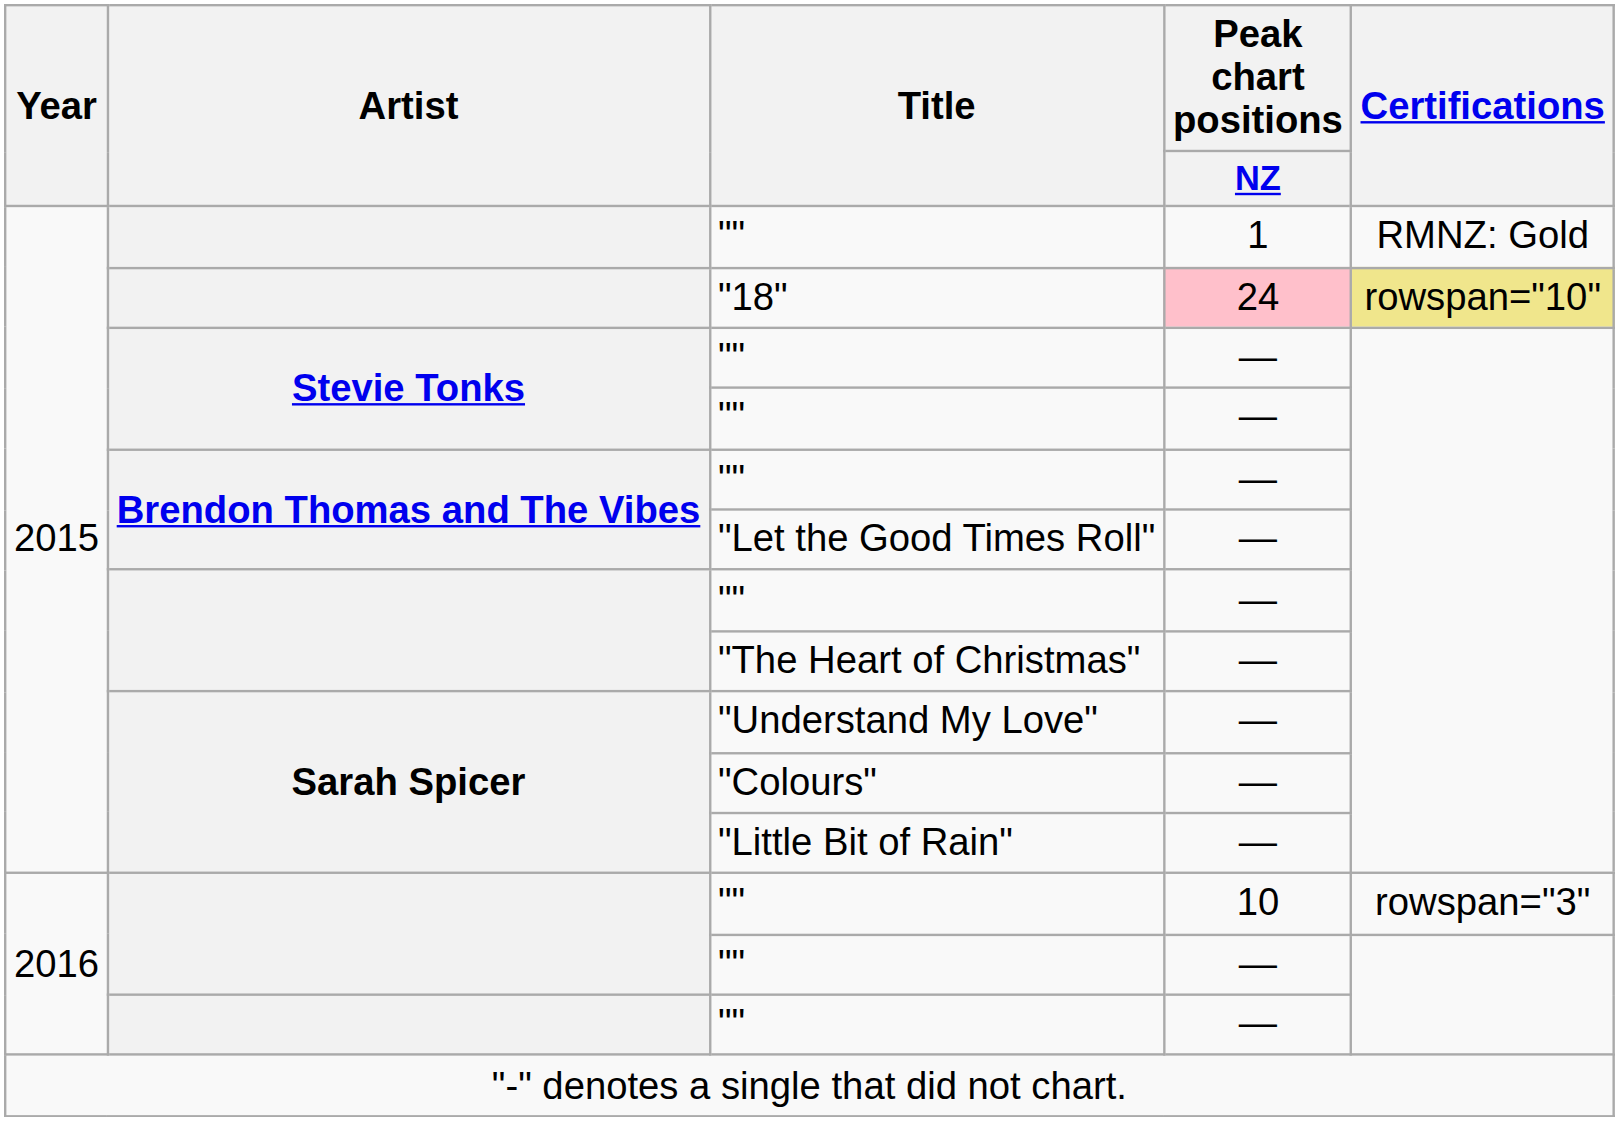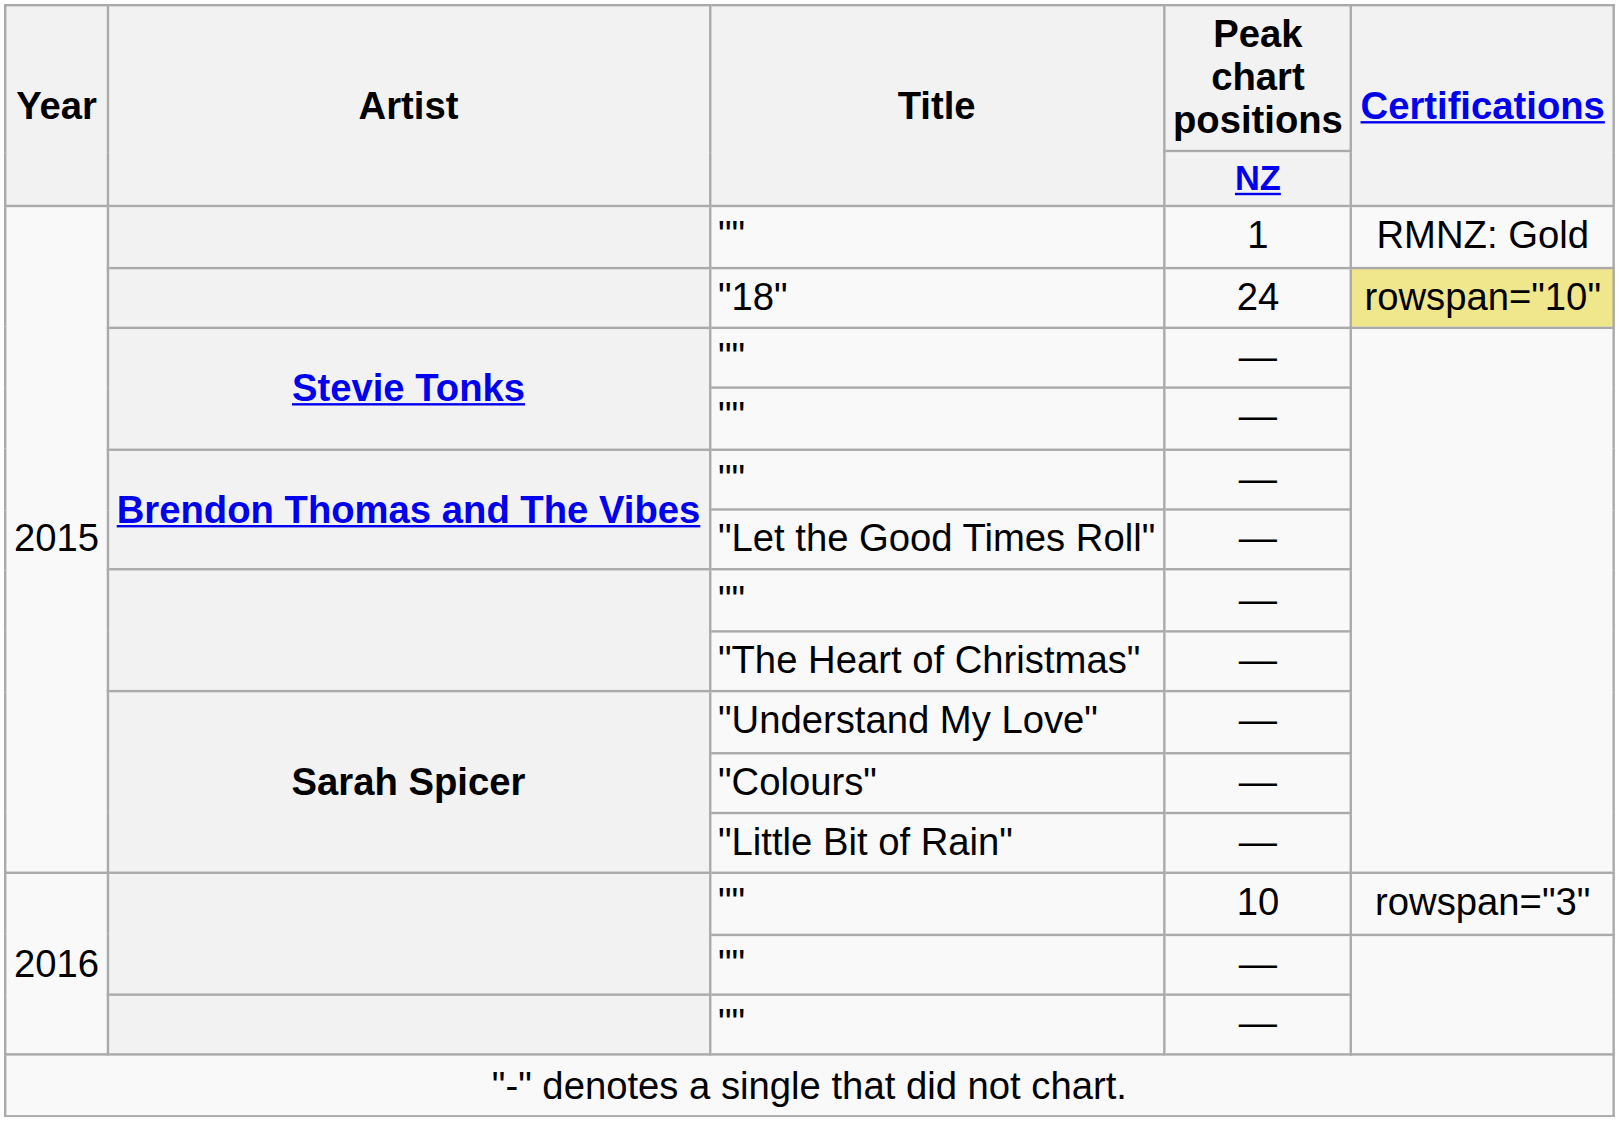(1258, 296) pink background -> (1258, 296) no background
